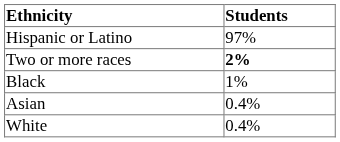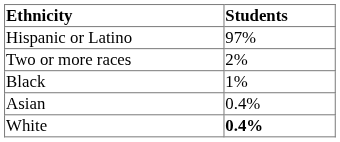(238, 59) bold -> (236, 59) normal
(243, 125) normal -> (244, 125) bold
